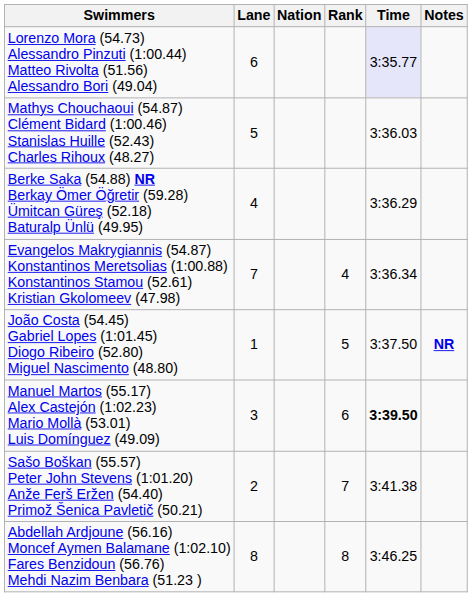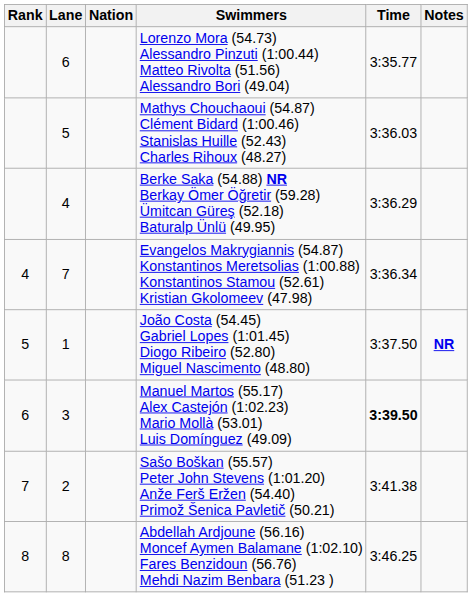columns swapped: (345, 15) <-> (119, 15)
(393, 62) lavender background -> (393, 62) no background
